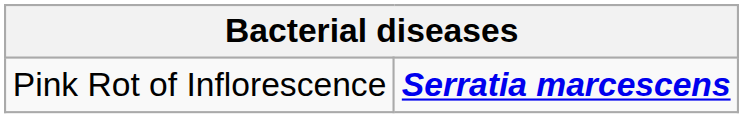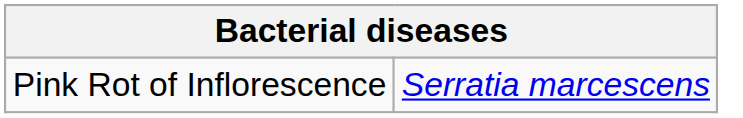(566, 84) bold -> (556, 84) normal
